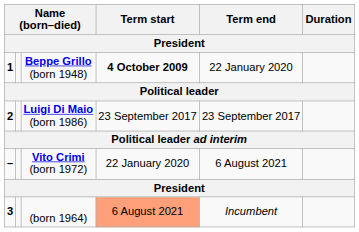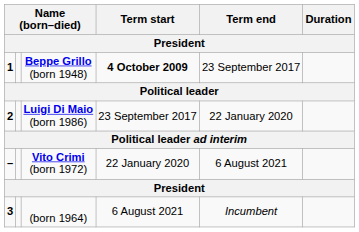(251, 67) 22 January 2020 -> (251, 67) 23 September 2017
(251, 115) 23 September 2017 -> (251, 115) 22 January 2020
(148, 212) lightsalmon background -> (148, 212) no background
